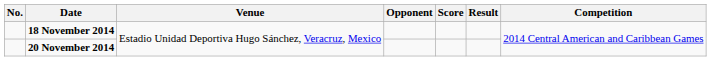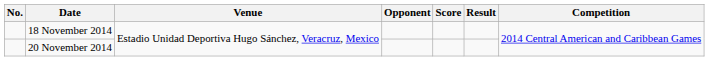(71, 30) bold -> (70, 30) normal
(71, 47) bold -> (70, 47) normal
